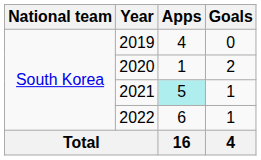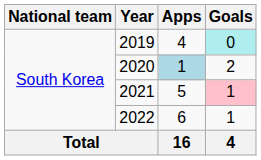(231, 42) no background -> (231, 42) paleturquoise background
(182, 67) no background -> (182, 67) lightblue background
(182, 92) paleturquoise background -> (182, 92) no background
(231, 92) no background -> (231, 92) pink background
